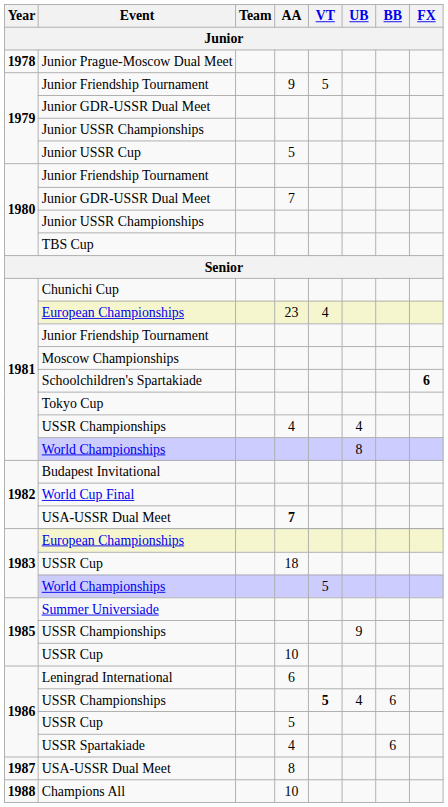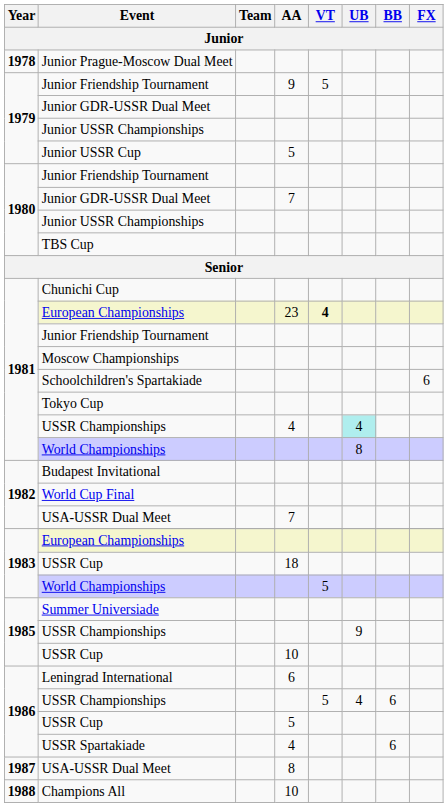(325, 312) normal -> (325, 312) bold
(426, 381) bold -> (426, 381) normal
(359, 426) no background -> (359, 426) paleturquoise background
(292, 517) bold -> (292, 517) normal
(325, 700) bold -> (325, 700) normal
